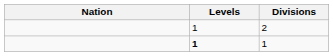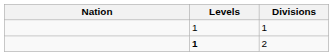(264, 28) 2 -> (264, 28) 1
(264, 43) 1 -> (264, 43) 2
